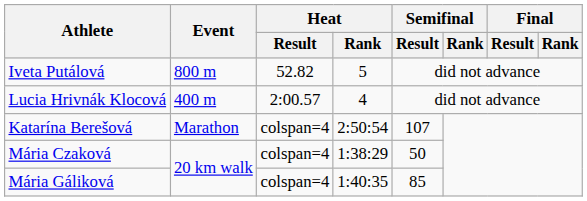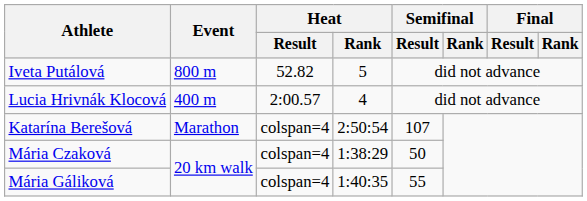(417, 182) 85 -> (417, 182) 55
